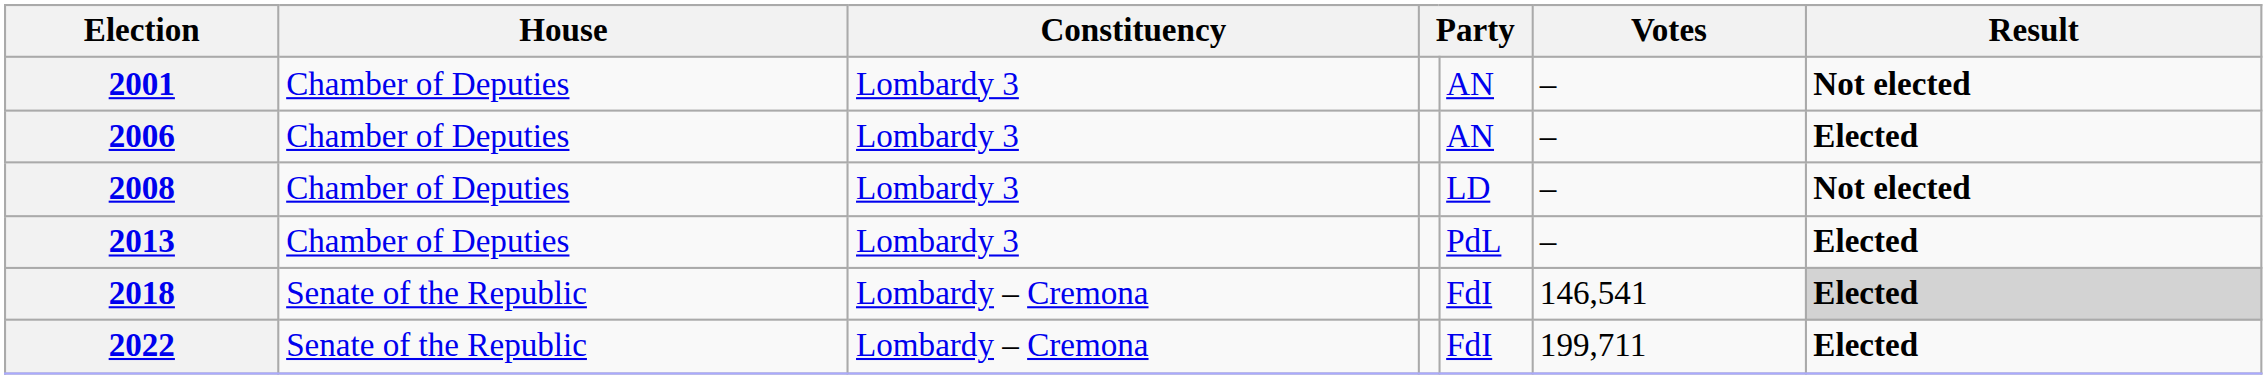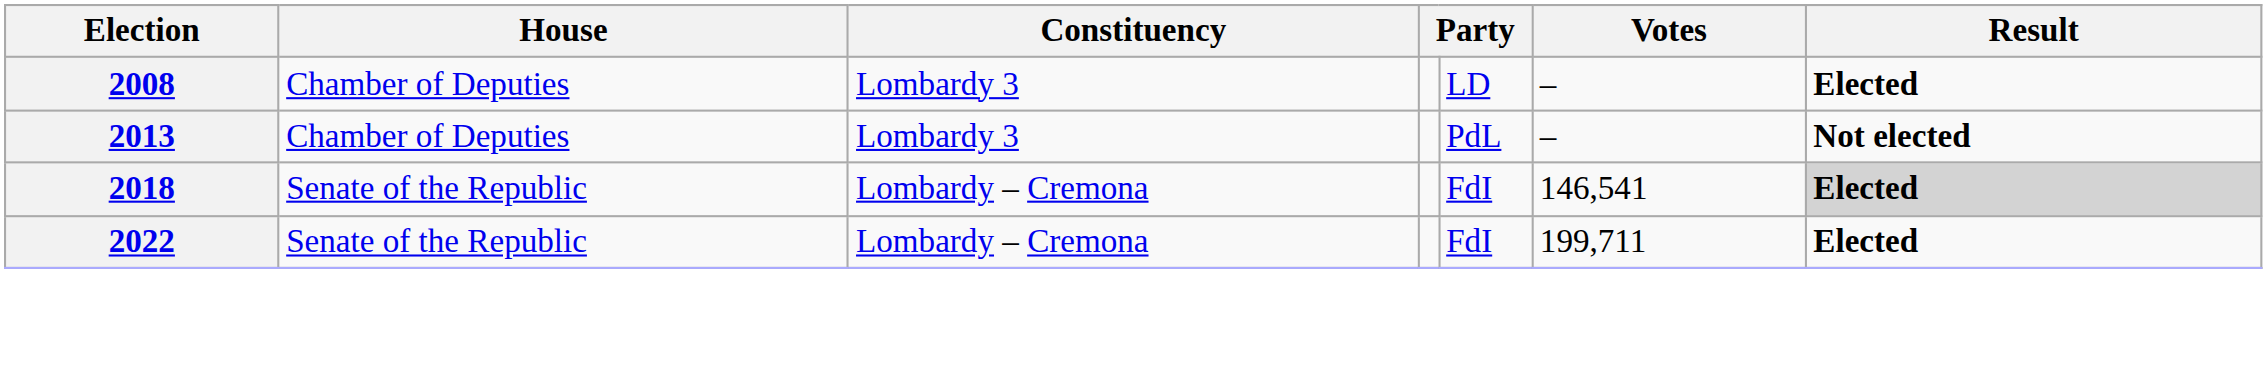- row: (142, 83)
- row: (142, 135)
(1892, 188) Not elected -> (1866, 83) Elected
(1866, 240) Elected -> (1892, 135) Not elected
